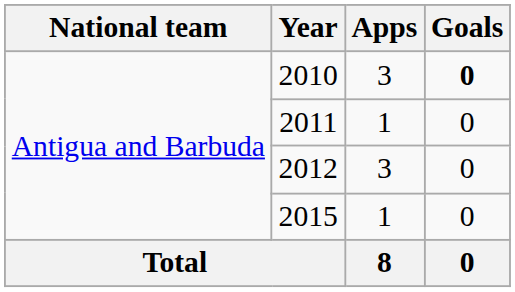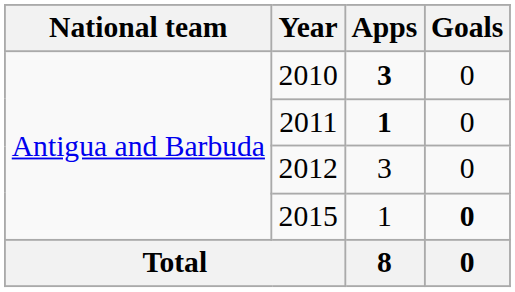(384, 74) normal -> (384, 74) bold
(467, 74) bold -> (467, 74) normal
(384, 121) normal -> (384, 121) bold
(467, 215) normal -> (467, 215) bold
